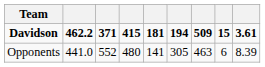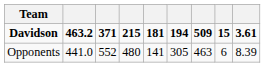(79, 33) 462.2 -> (79, 33) 463.2
(131, 33) 415 -> (131, 33) 215
